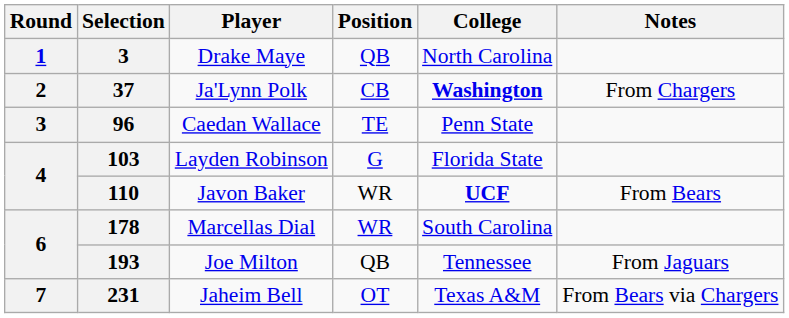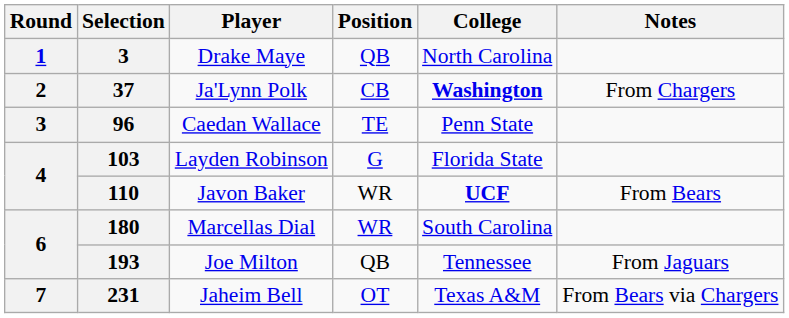(123, 227) 178 -> (123, 227) 180
